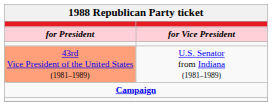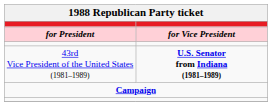(70, 64) lightsalmon background -> (70, 64) no background
(202, 64) normal -> (202, 64) bold
